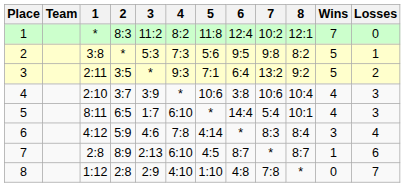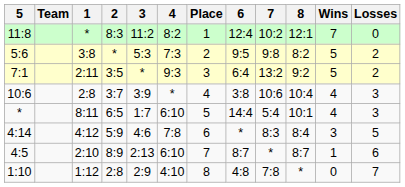columns swapped: (24, 14) <-> (211, 14)
(376, 53) 1 -> (376, 53) 2
(95, 93) 2:10 -> (87, 93) 2:8
(376, 133) 4 -> (376, 133) 5
(95, 152) 2:8 -> (87, 152) 2:10
